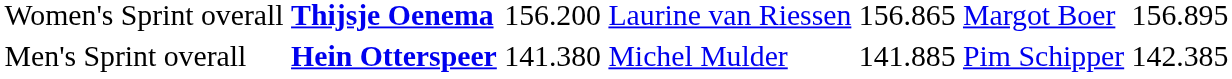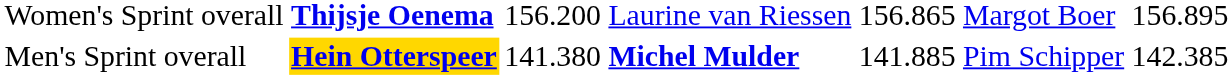(394, 55) no background -> (394, 55) gold background
(698, 55) normal -> (704, 55) bold
